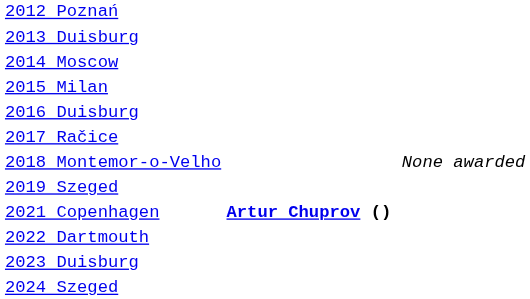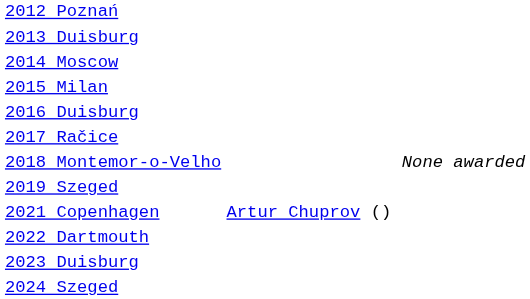(309, 213) bold -> (309, 213) normal
